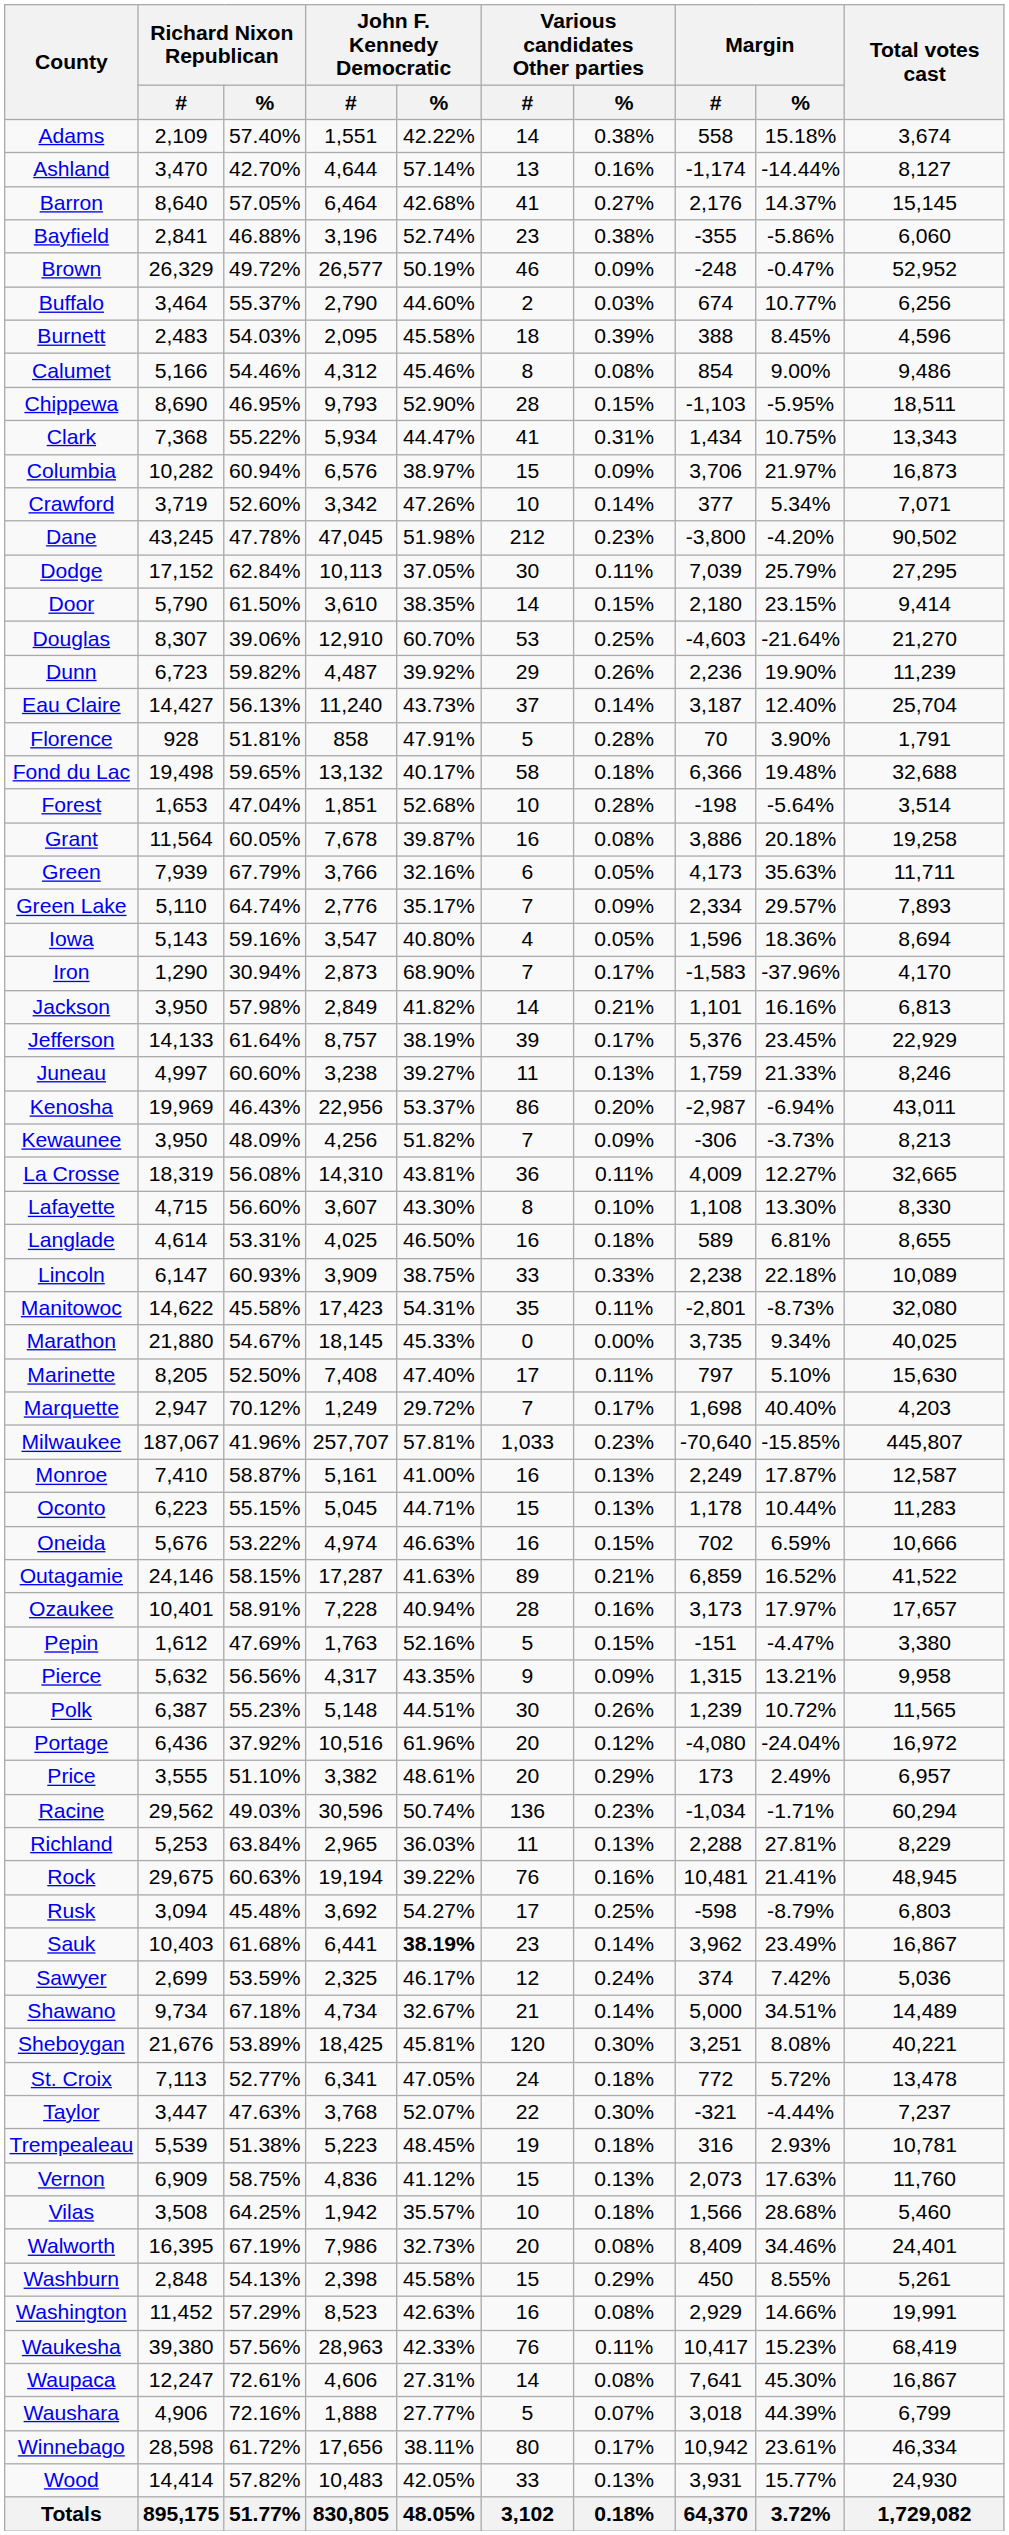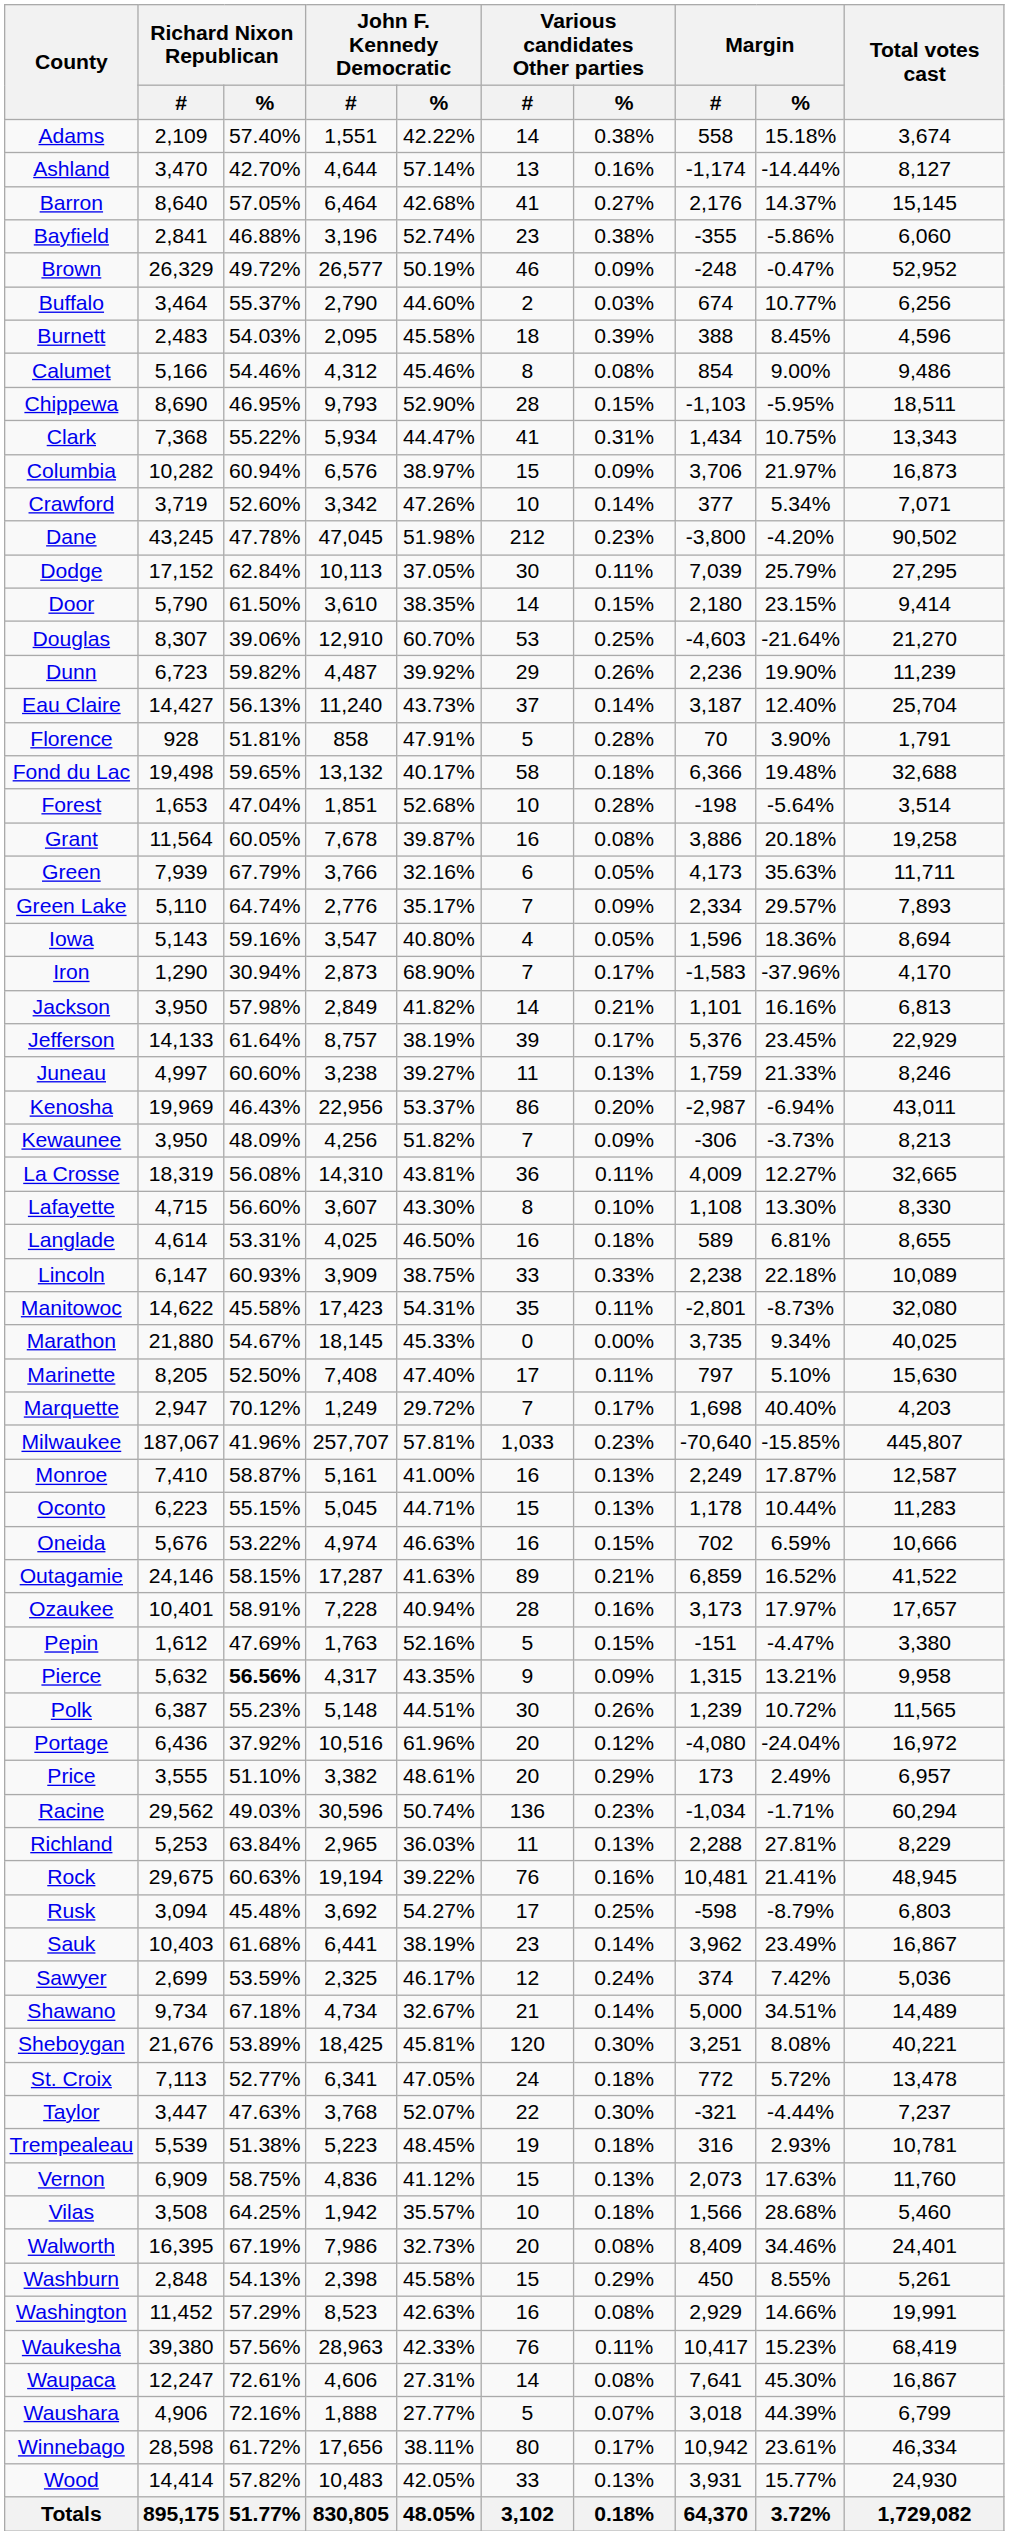(265, 1676) normal -> (265, 1676) bold
(439, 1944) bold -> (439, 1944) normal
